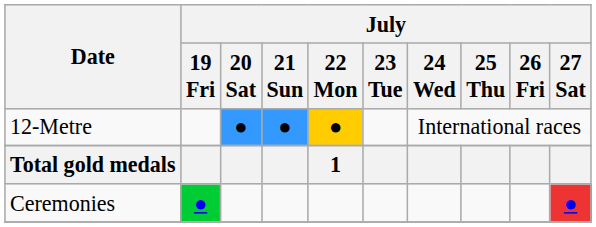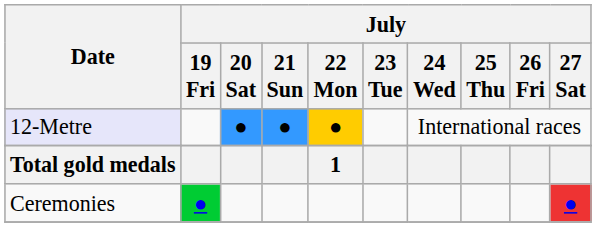(51, 127) no background -> (51, 127) lavender background
